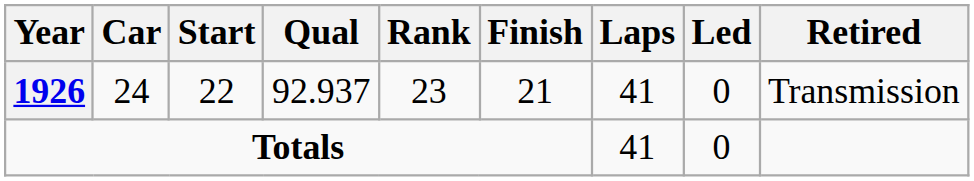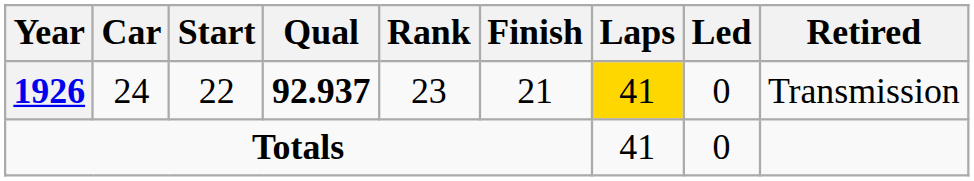(321, 89) normal -> (321, 89) bold
(637, 89) no background -> (637, 89) gold background
